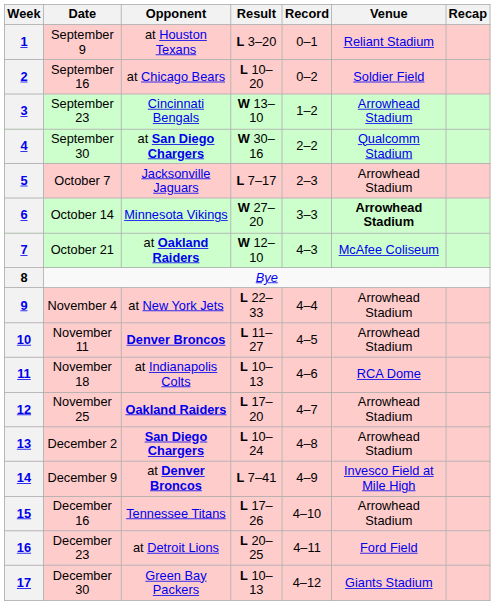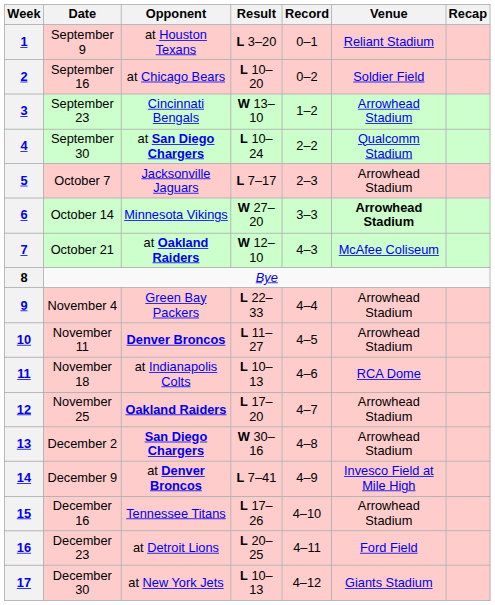(256, 146) W 30–16 -> (256, 146) L 10–24
(176, 305) at New York Jets -> (176, 305) Green Bay Packers
(256, 444) L 10–24 -> (256, 444) W 30–16
(176, 582) Green Bay Packers -> (176, 582) at New York Jets
